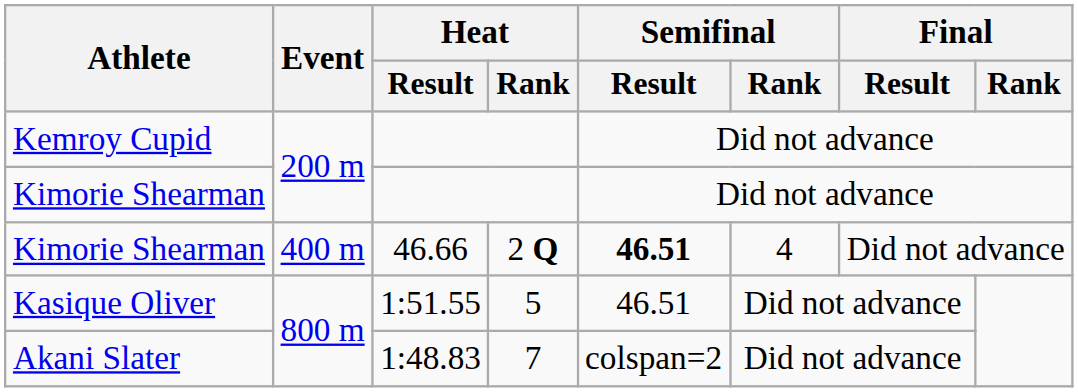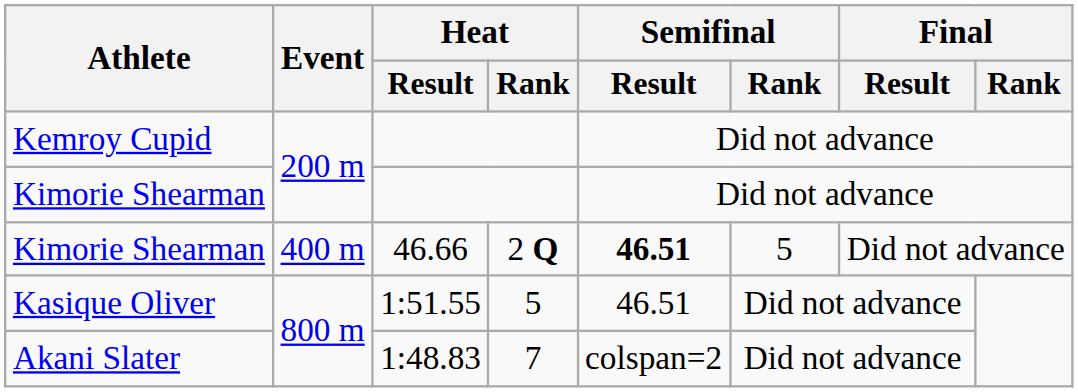(784, 248) 4 -> (784, 248) 5
